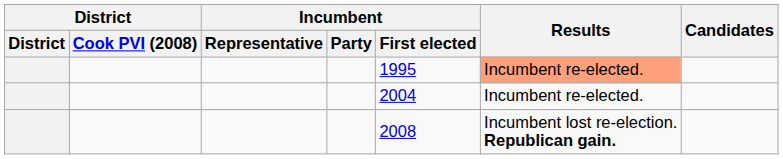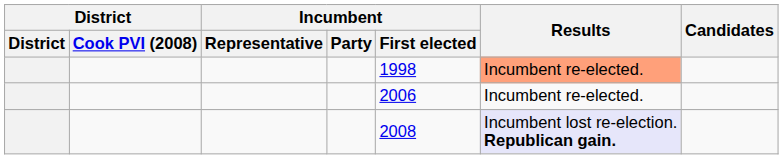(398, 69) 1995 -> (398, 69) 1998
(398, 95) 2004 -> (398, 95) 2006
(581, 131) no background -> (581, 131) lavender background
